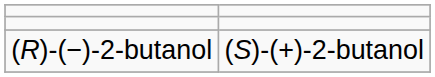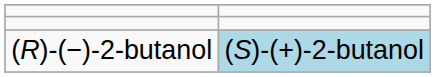(324, 50) no background -> (324, 50) lightblue background
